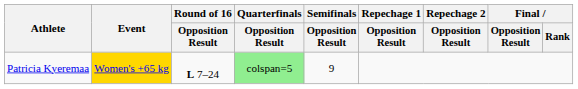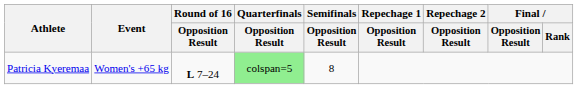(132, 68) gold background -> (132, 68) no background
(332, 68) 9 -> (332, 68) 8
